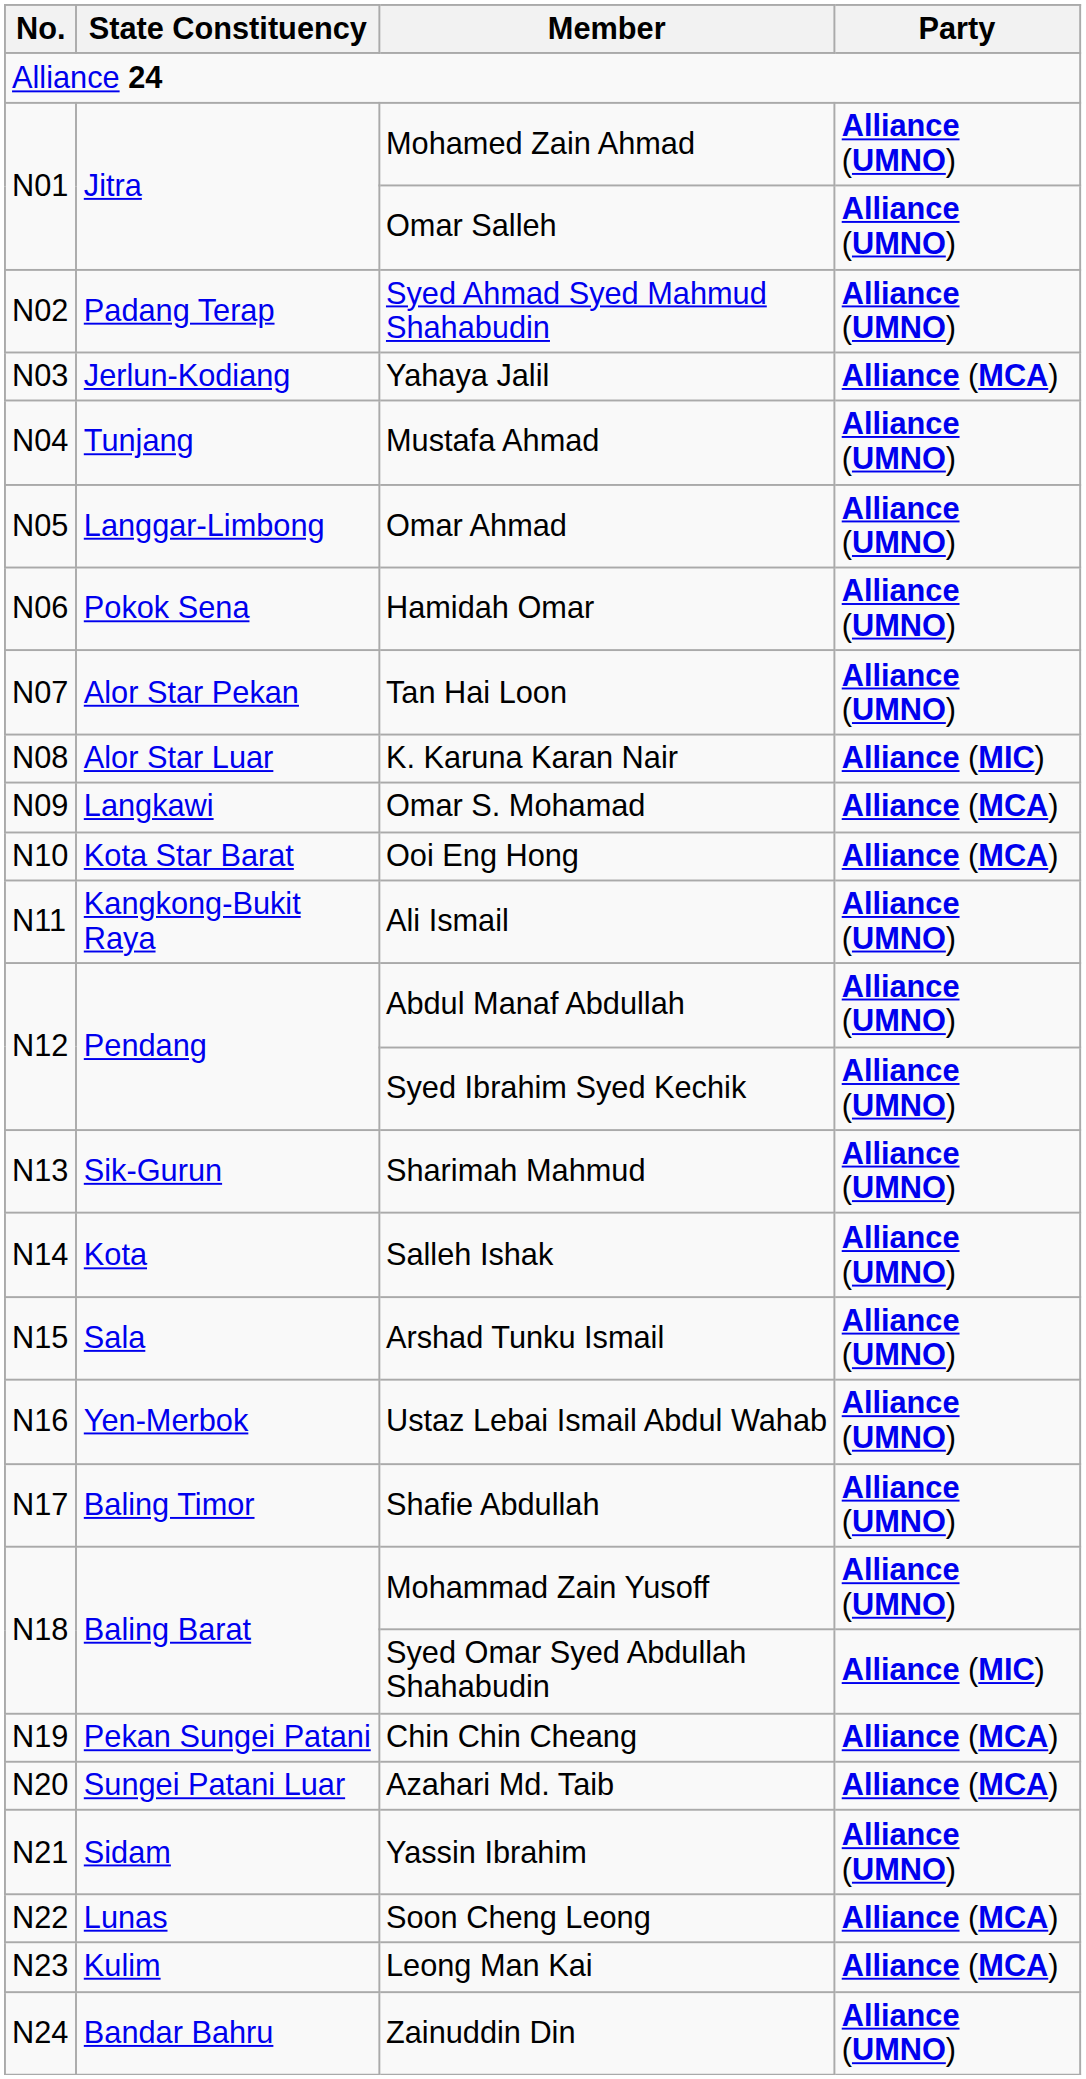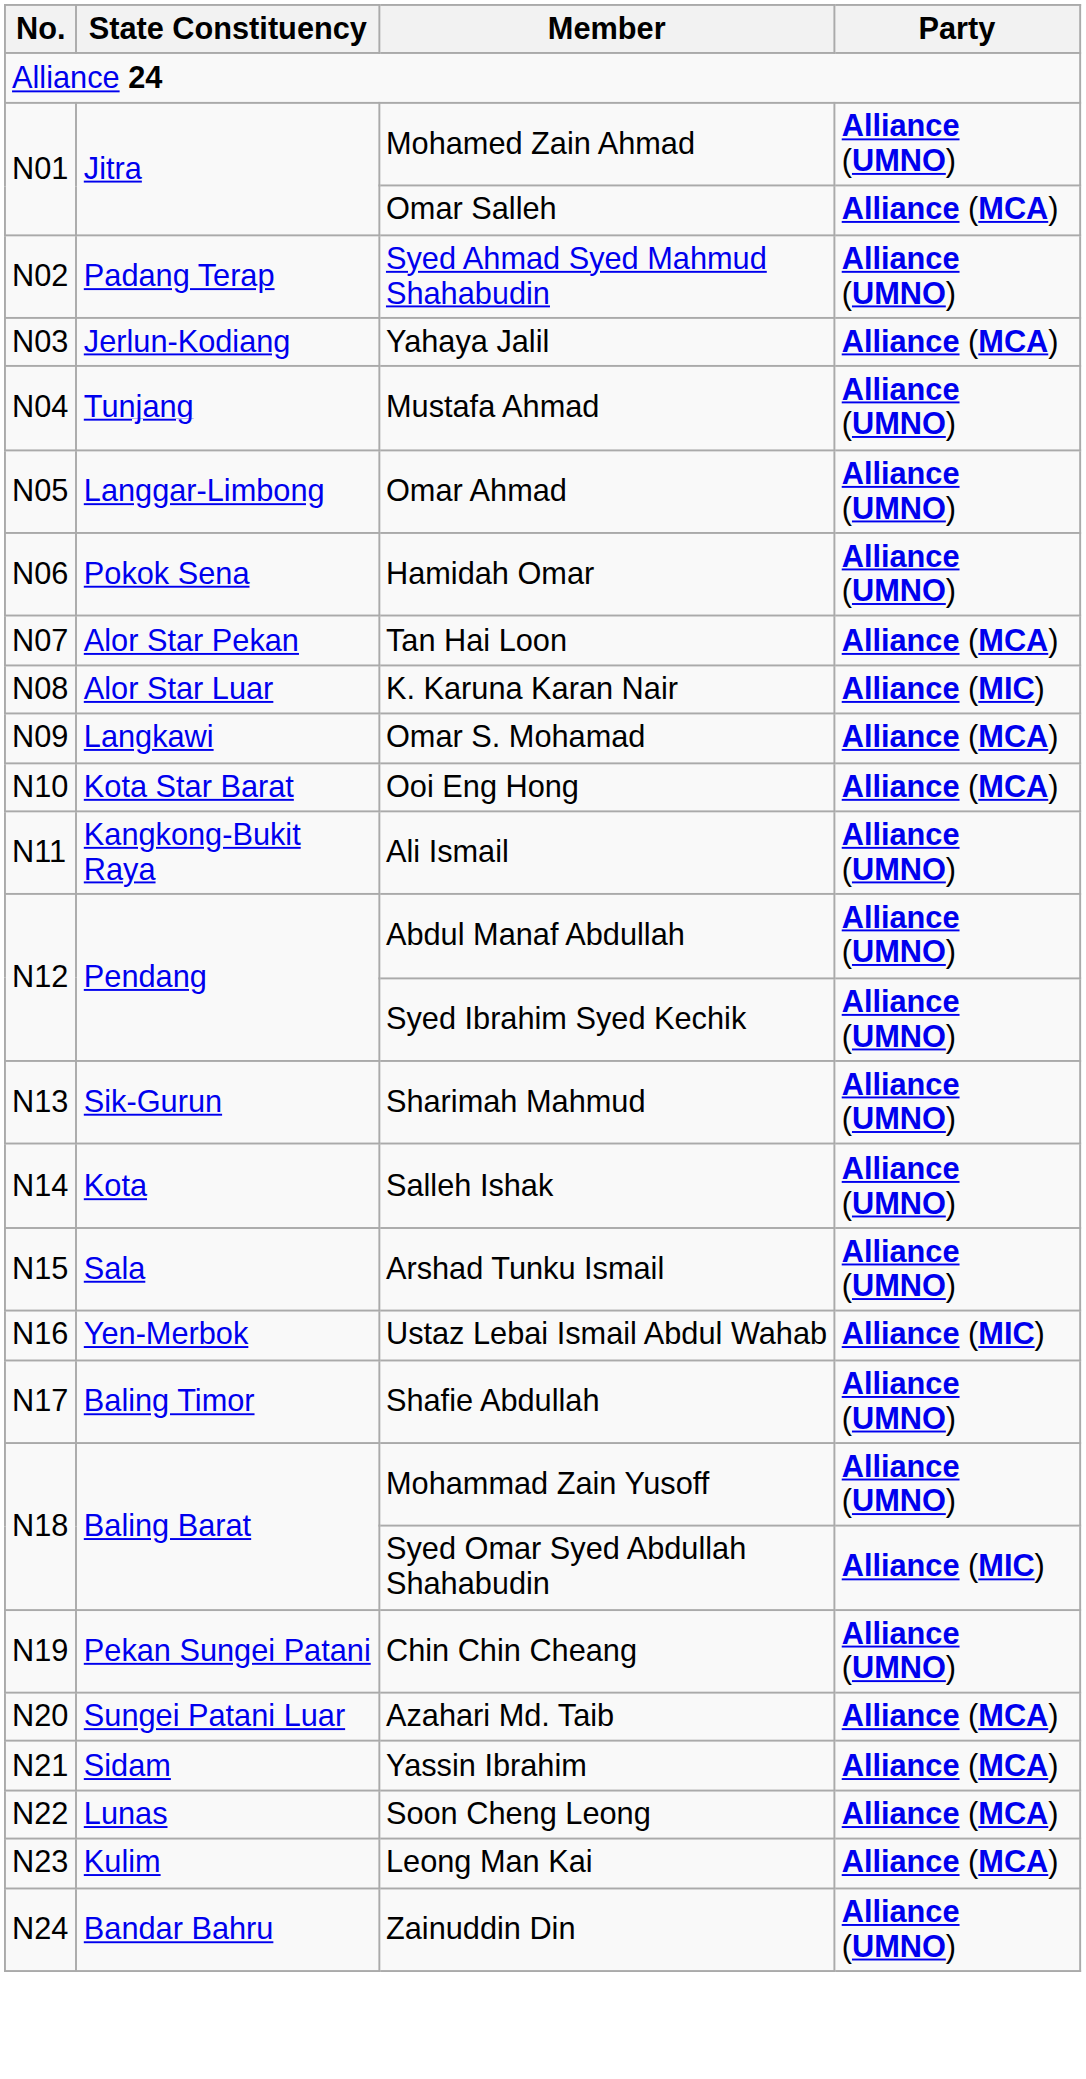(901, 226) Alliance (UMNO) -> (950, 209) Alliance (MCA)
(901, 691) Alliance (UMNO) -> (950, 640) Alliance (MCA)
(901, 1421) Alliance (UMNO) -> (943, 1334) Alliance (MIC)
(950, 1736) Alliance (MCA) -> (901, 1650) Alliance (UMNO)
(901, 1851) Alliance (UMNO) -> (950, 1765) Alliance (MCA)
